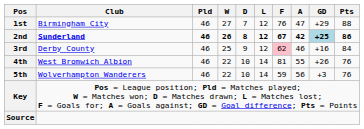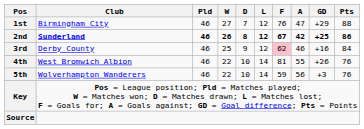(322, 36) lightblue background -> (322, 36) no background
